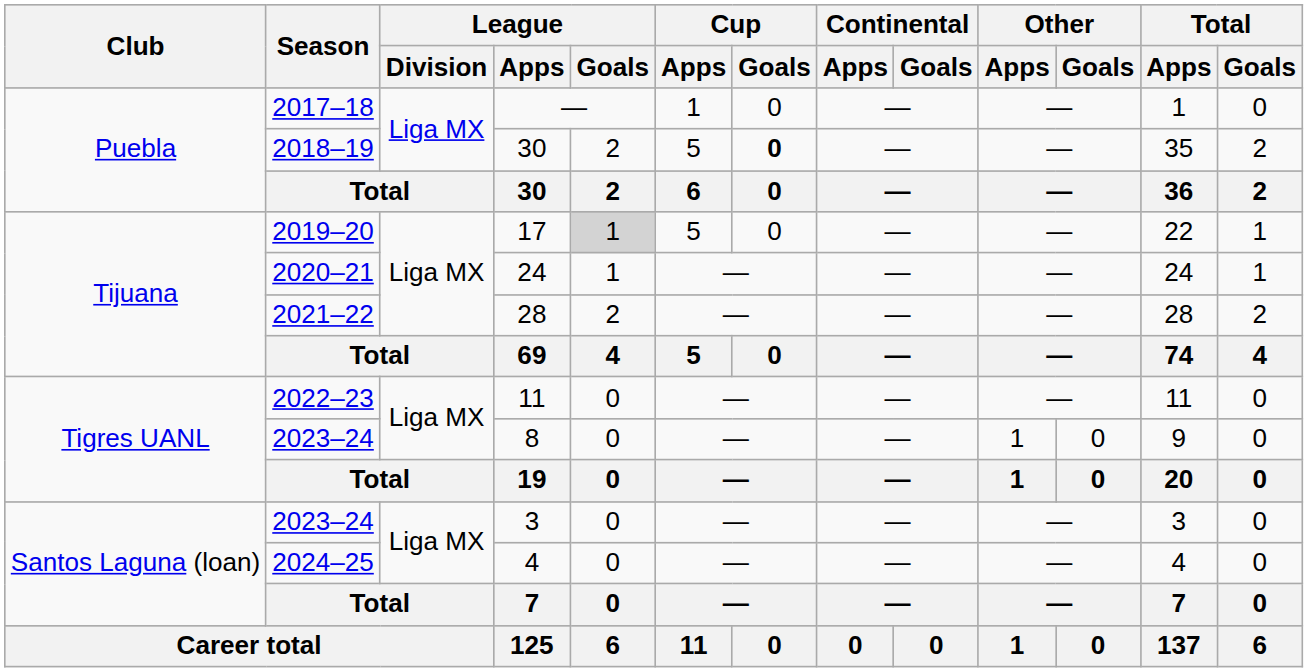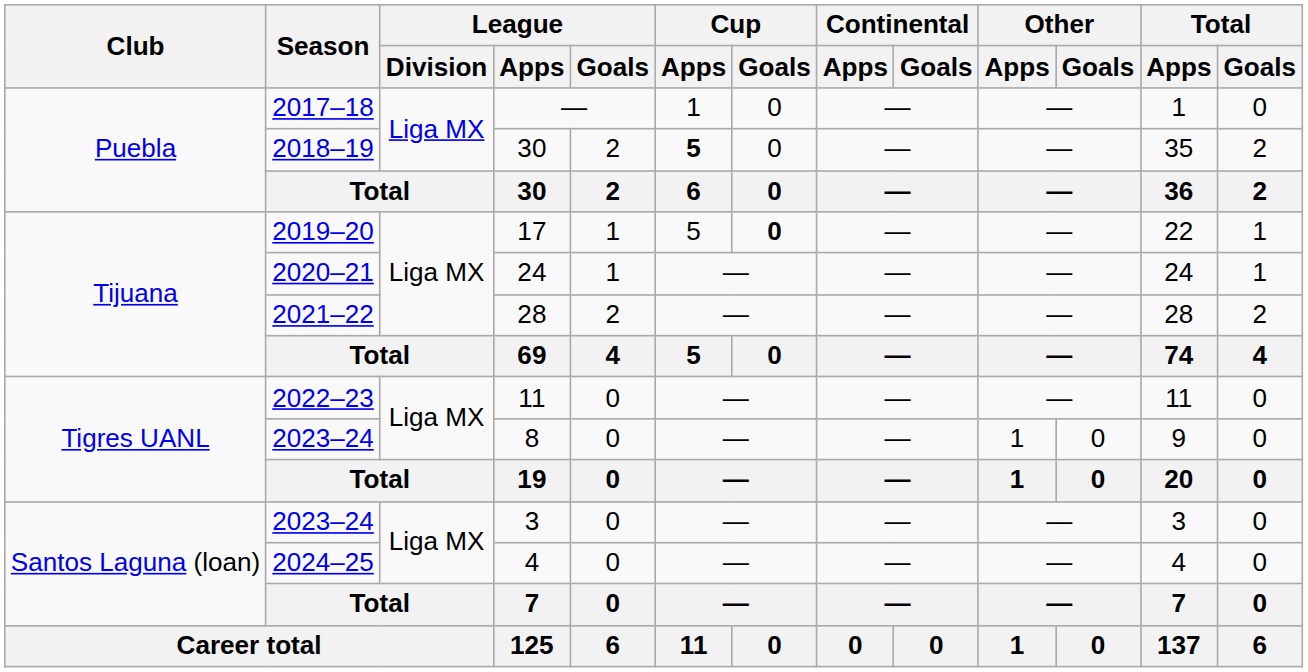(694, 149) normal -> (694, 149) bold
(774, 149) bold -> (774, 149) normal
(613, 231) lightgrey background -> (613, 231) no background
(774, 231) normal -> (774, 231) bold
